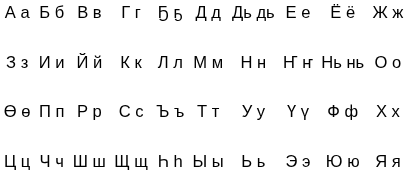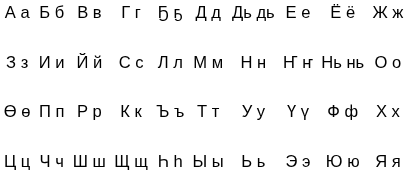(131, 62) К к -> (131, 62) С с
(131, 112) С с -> (131, 112) К к
